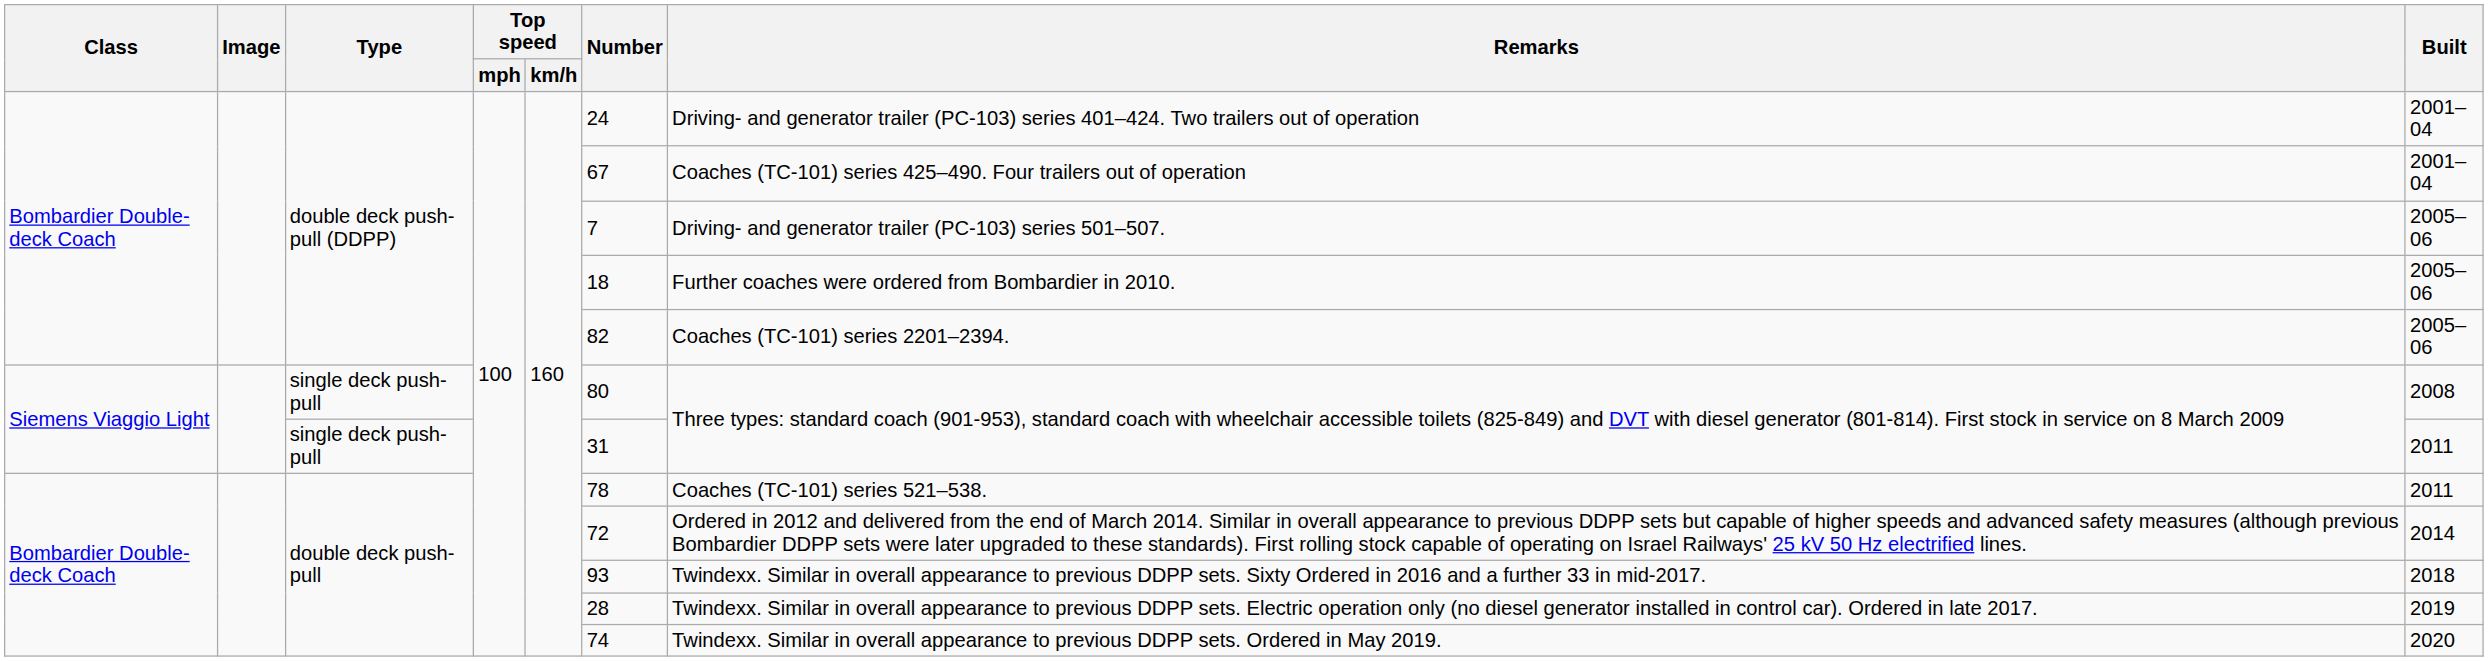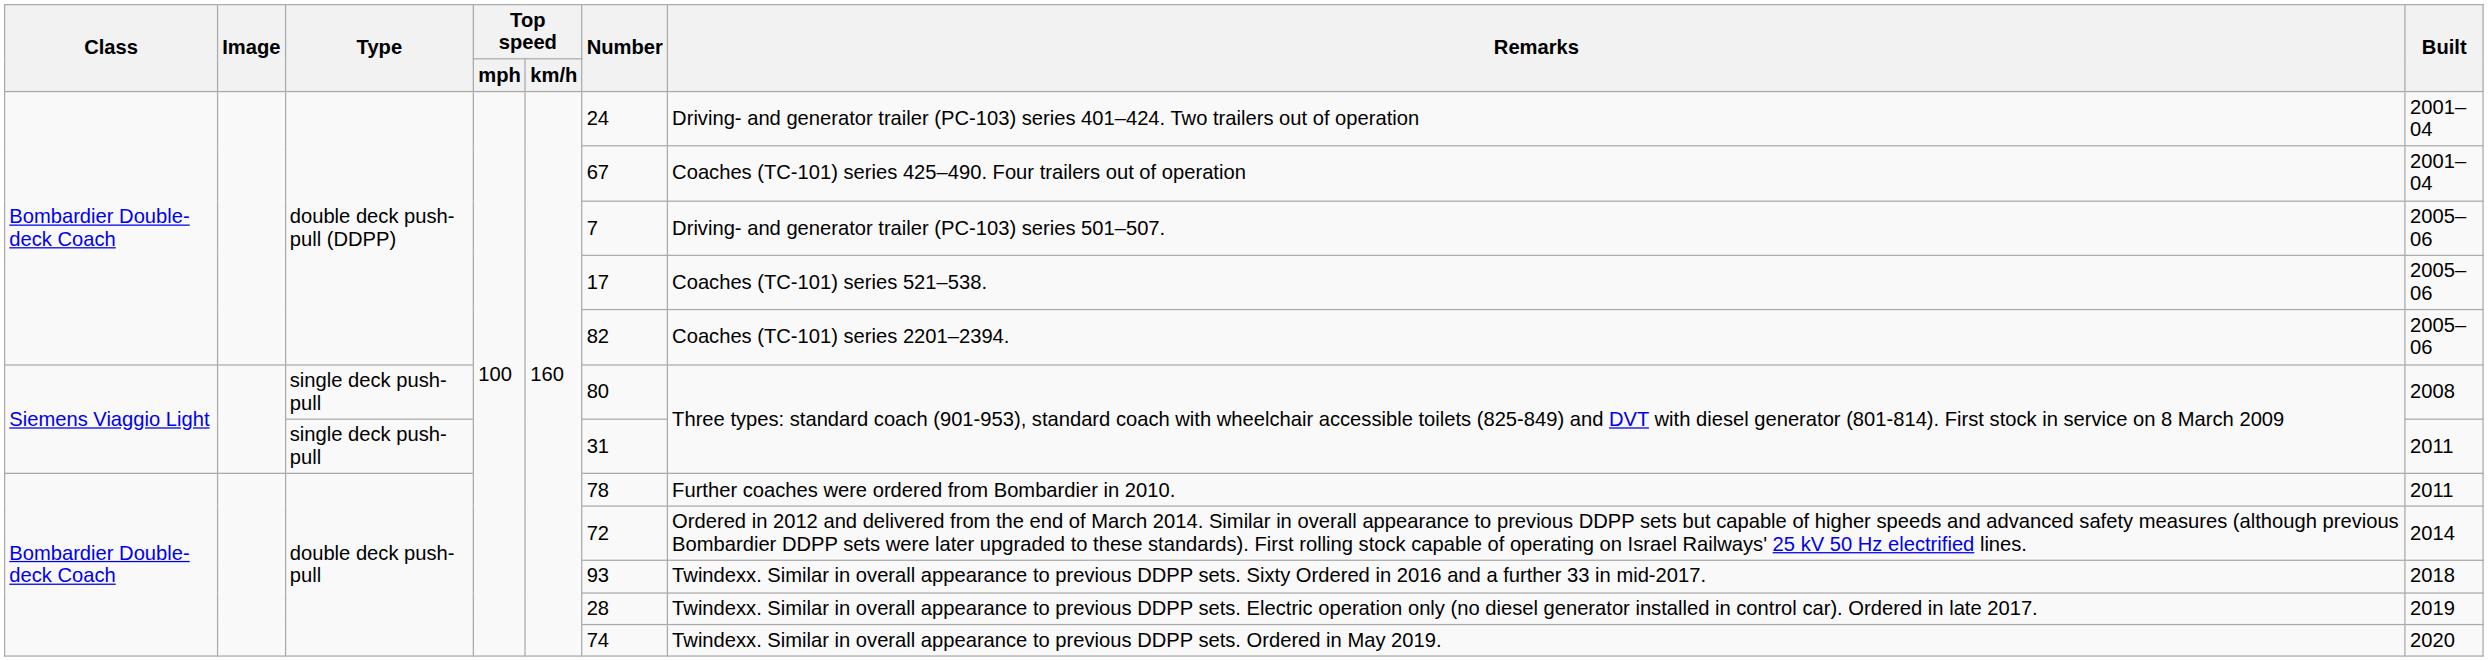(598, 282) 18 -> (598, 282) 17
(924, 282) Further coaches were ordered from Bombardier in 2010. -> (830, 282) Coaches (TC-101) series 521–538.
(830, 489) Coaches (TC-101) series 521–538. -> (924, 489) Further coaches were ordered from Bombardier in 2010.
